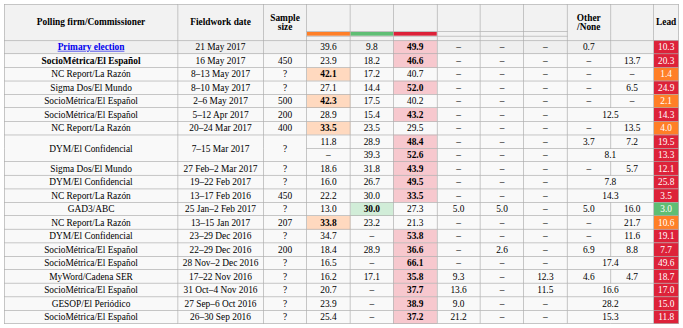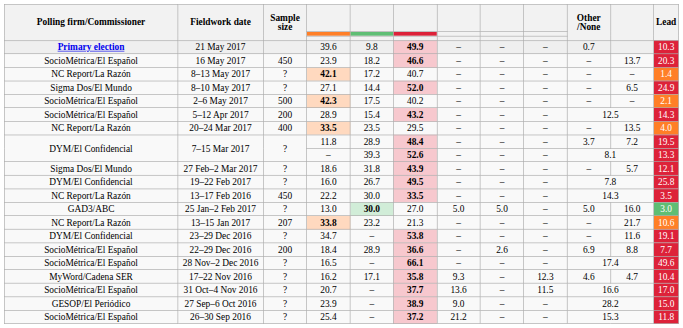(91, 61) bold -> (91, 61) normal
(415, 209) 27.3 -> (415, 209) 27.0
(666, 277) 18.7 -> (666, 277) 10.4
